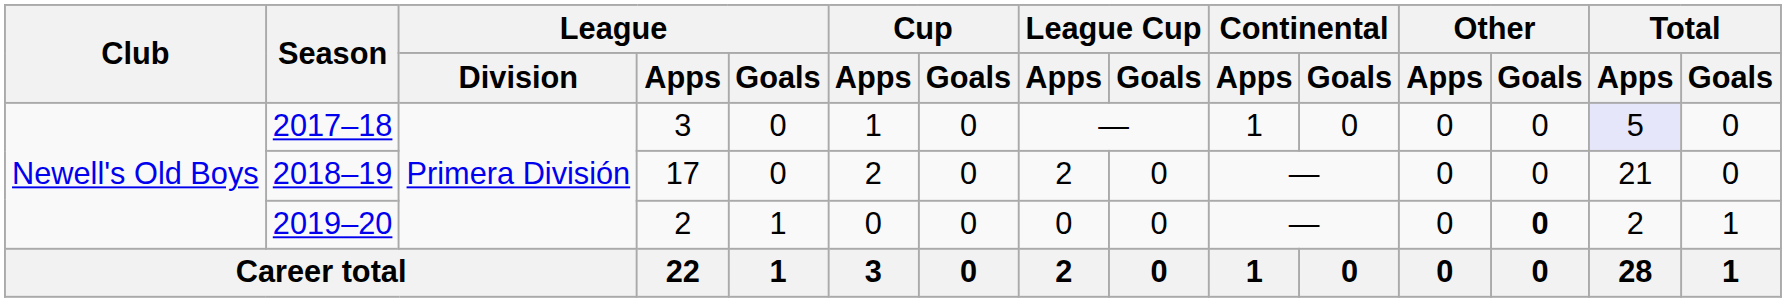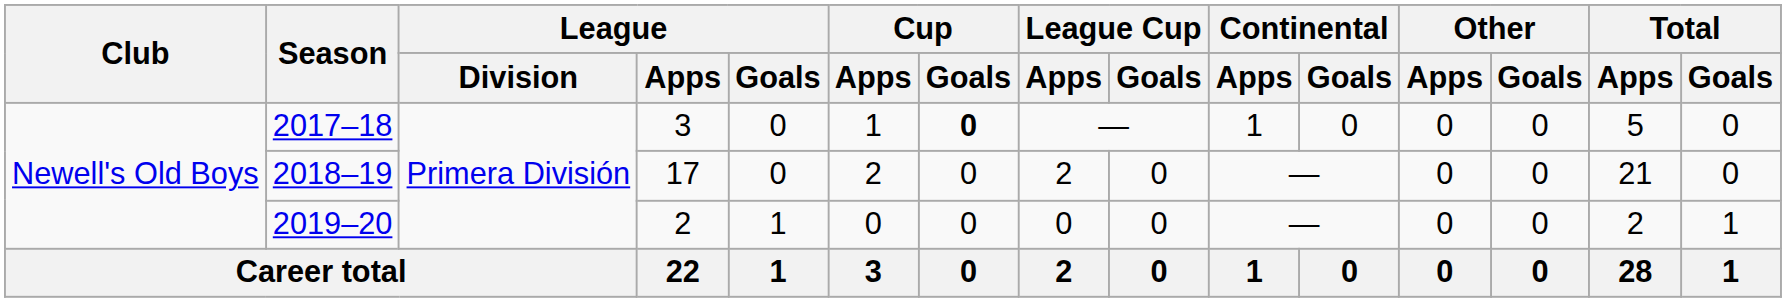(968, 126) normal -> (968, 126) bold
(1635, 126) lavender background -> (1635, 126) no background
(1540, 223) bold -> (1540, 223) normal
